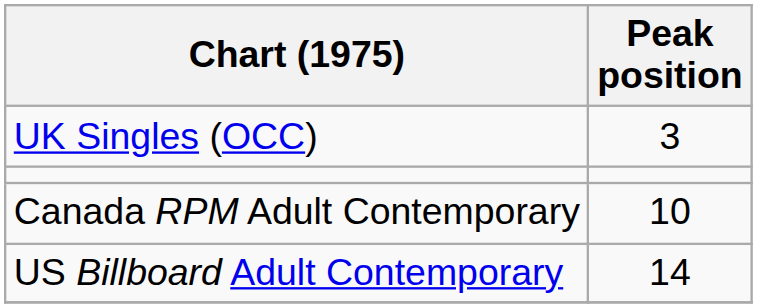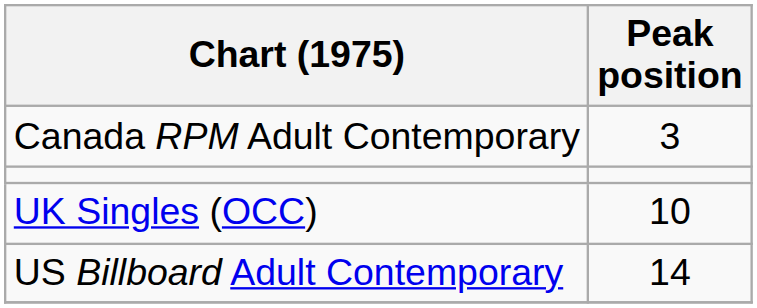(166, 135) UK Singles (OCC) -> (297, 135) Canada RPM Adult Contemporary
(297, 212) Canada RPM Adult Contemporary -> (166, 212) UK Singles (OCC)
